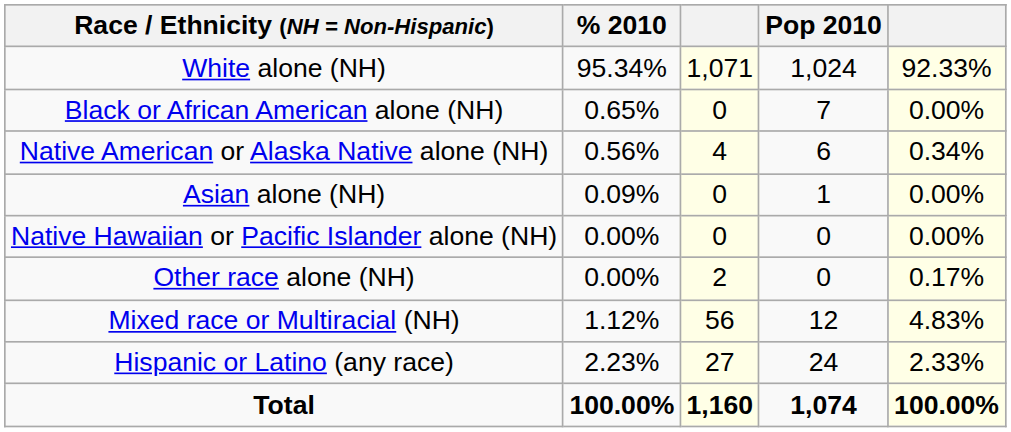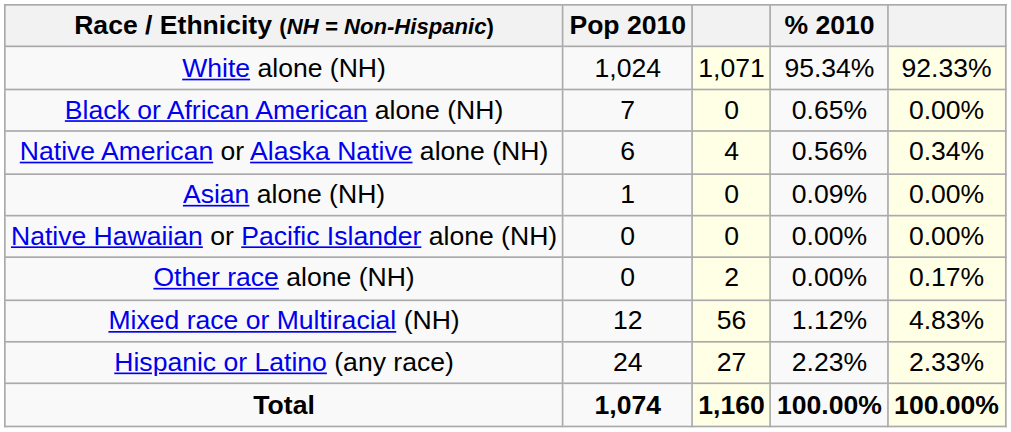columns swapped: (824, 25) <-> (622, 25)
